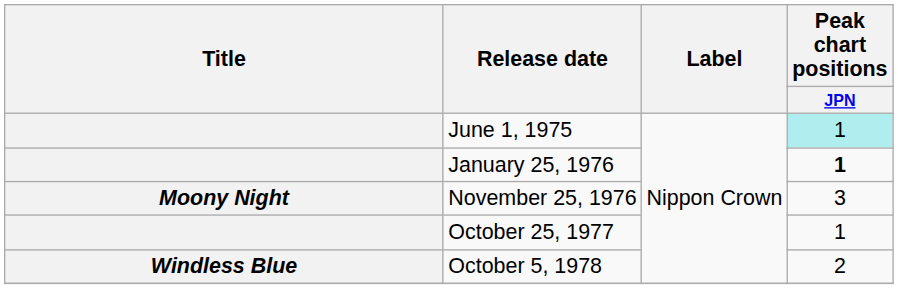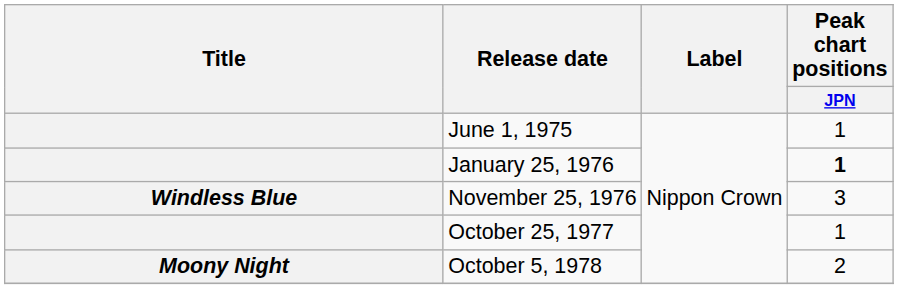(840, 130) paleturquoise background -> (840, 130) no background
(224, 198) Moony Night -> (224, 198) Windless Blue
(224, 266) Windless Blue -> (224, 266) Moony Night
